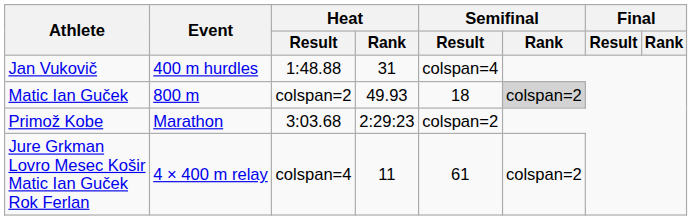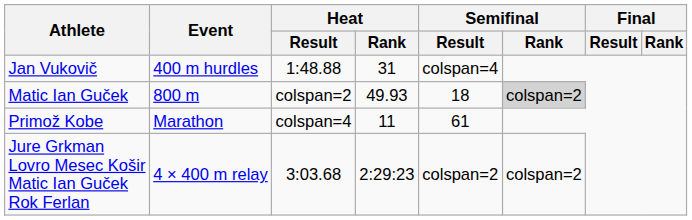(314, 121) 3:03.68 -> (314, 121) colspan=4
(387, 121) 2:29:23 -> (387, 121) 11
(460, 121) colspan=2 -> (460, 121) 61
(314, 175) colspan=4 -> (314, 175) 3:03.68
(387, 175) 11 -> (387, 175) 2:29:23
(460, 175) 61 -> (460, 175) colspan=2
